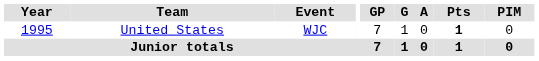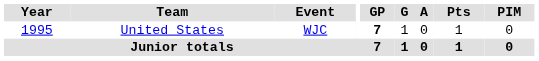(377, 30) normal -> (377, 30) bold
(459, 30) bold -> (459, 30) normal
